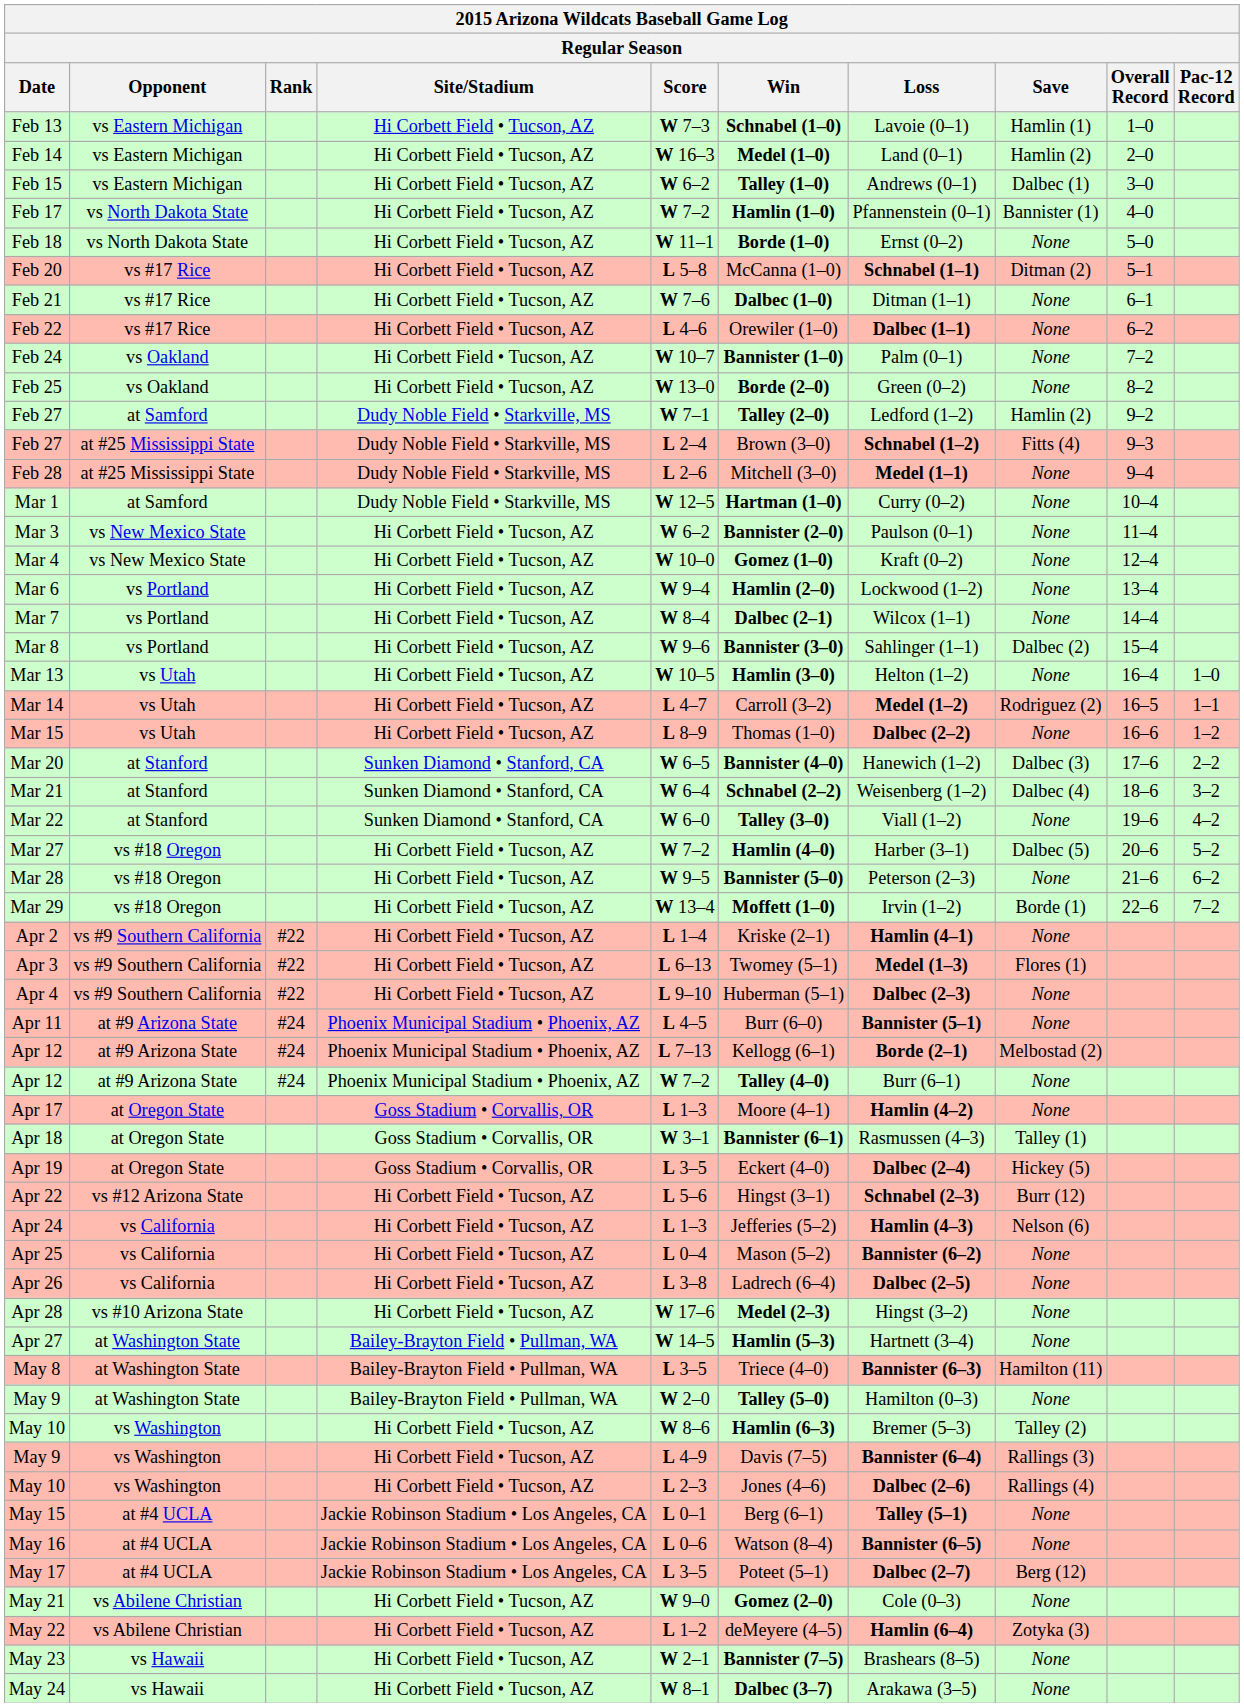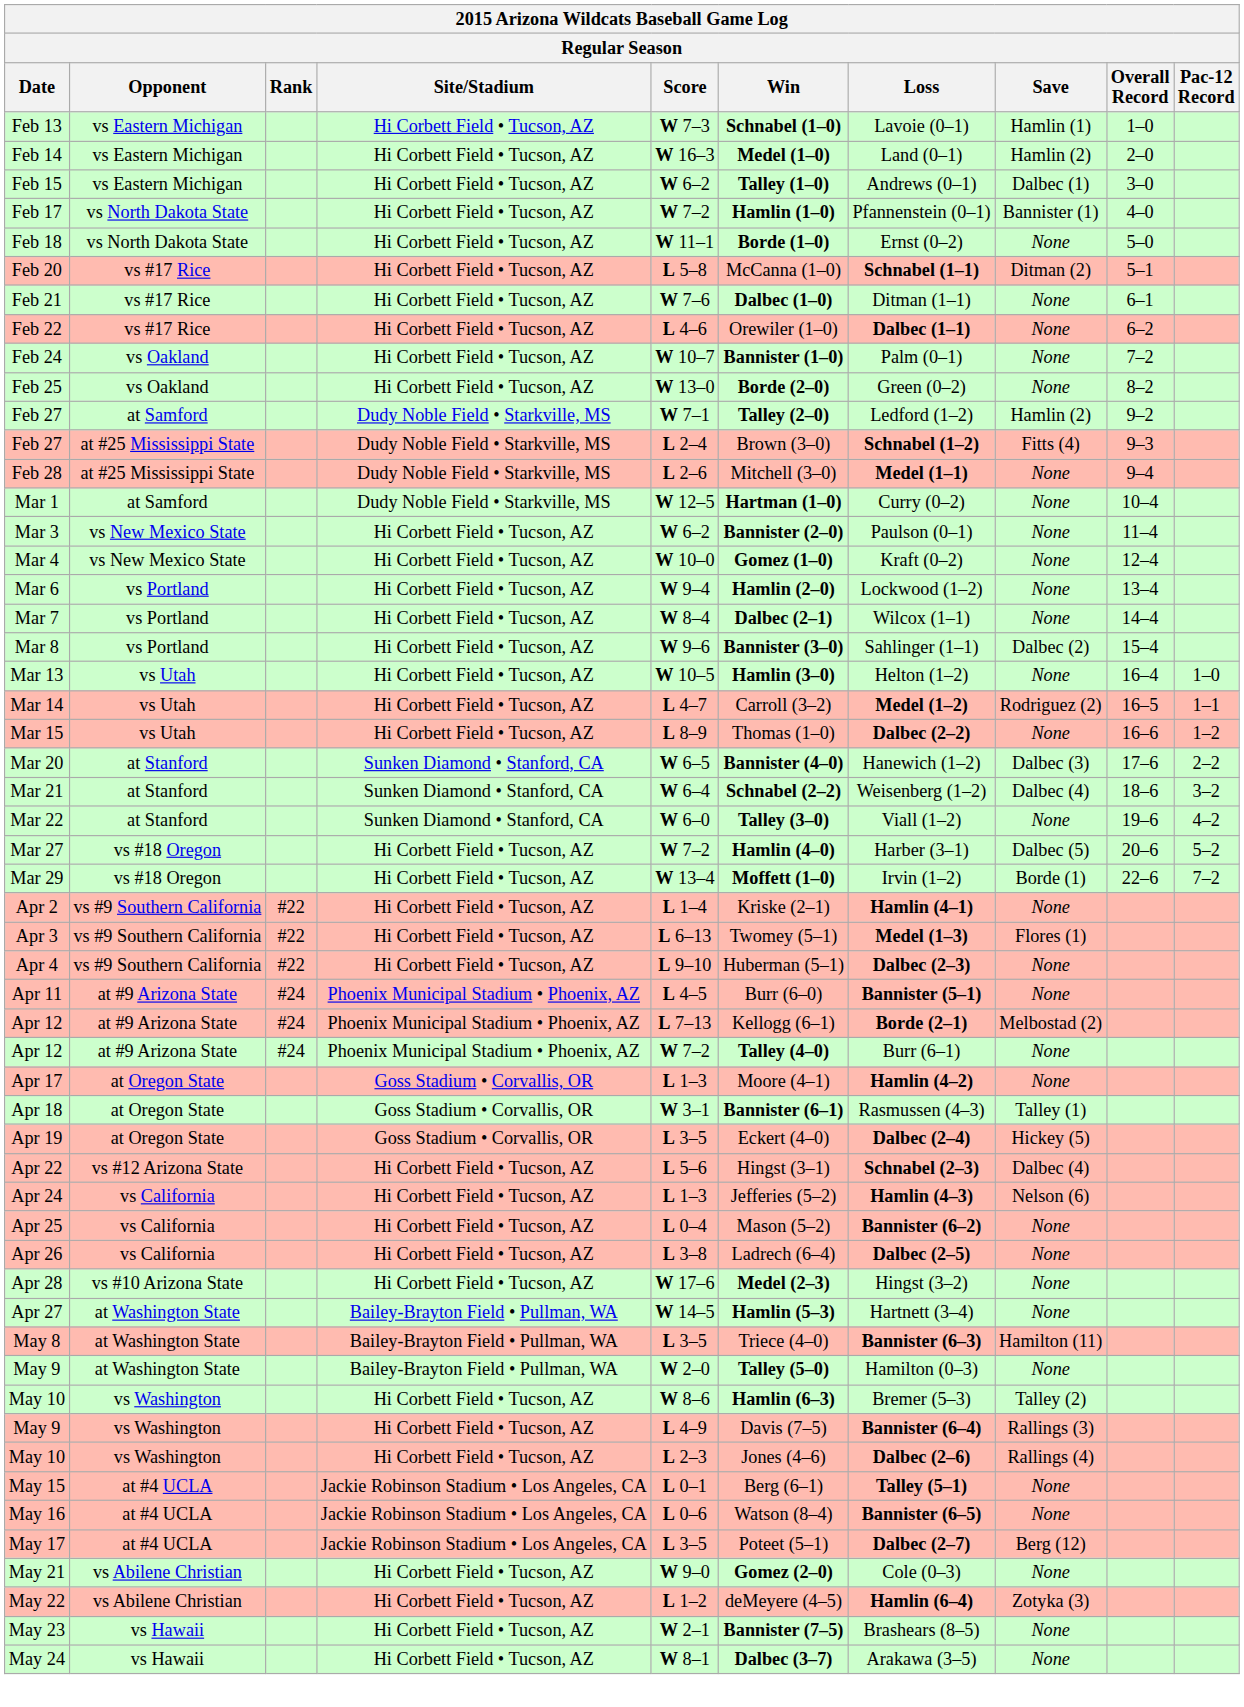- row: (37, 878)
(1051, 1196) Burr (12) -> (1051, 1167) Dalbec (4)
